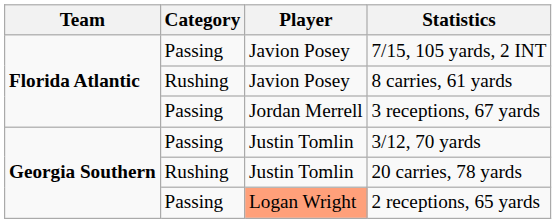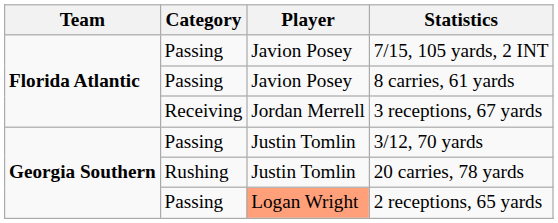(197, 80) Rushing -> (194, 80) Passing
(194, 111) Passing -> (203, 111) Receiving
